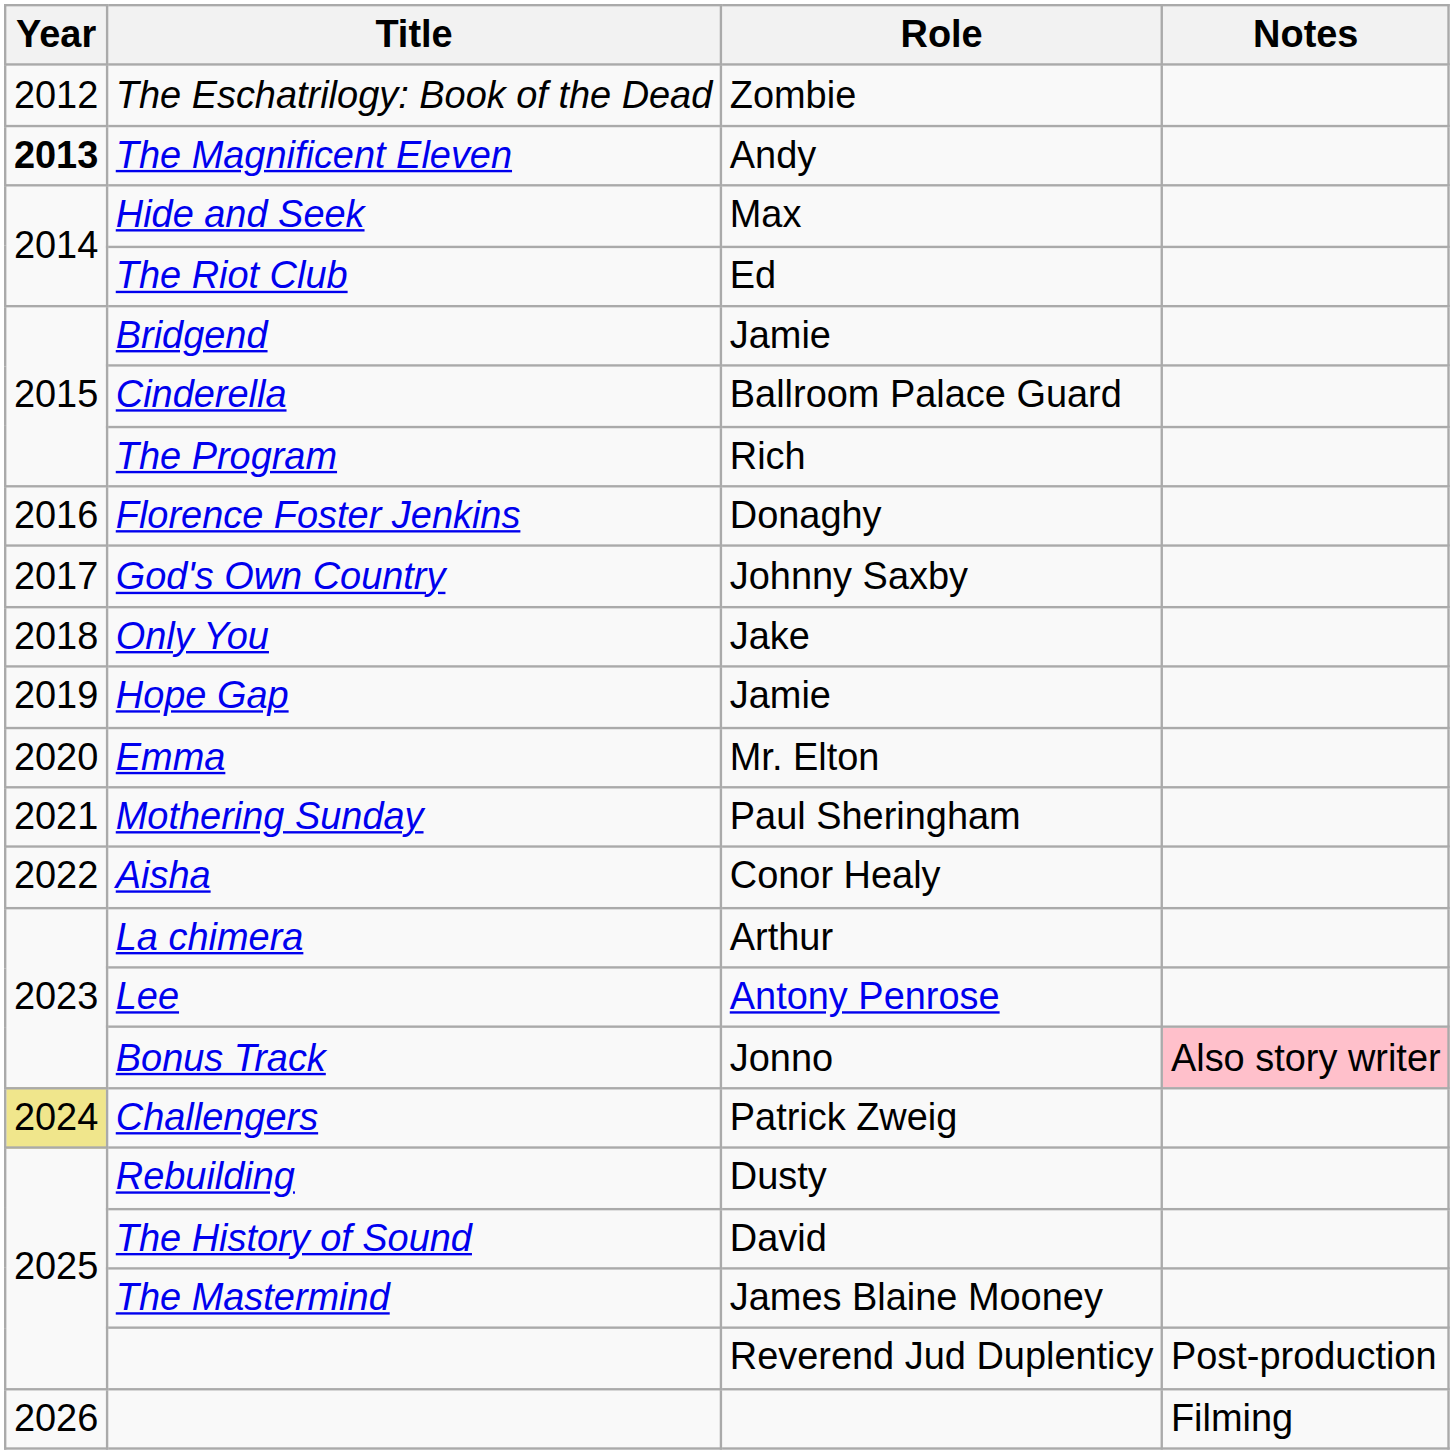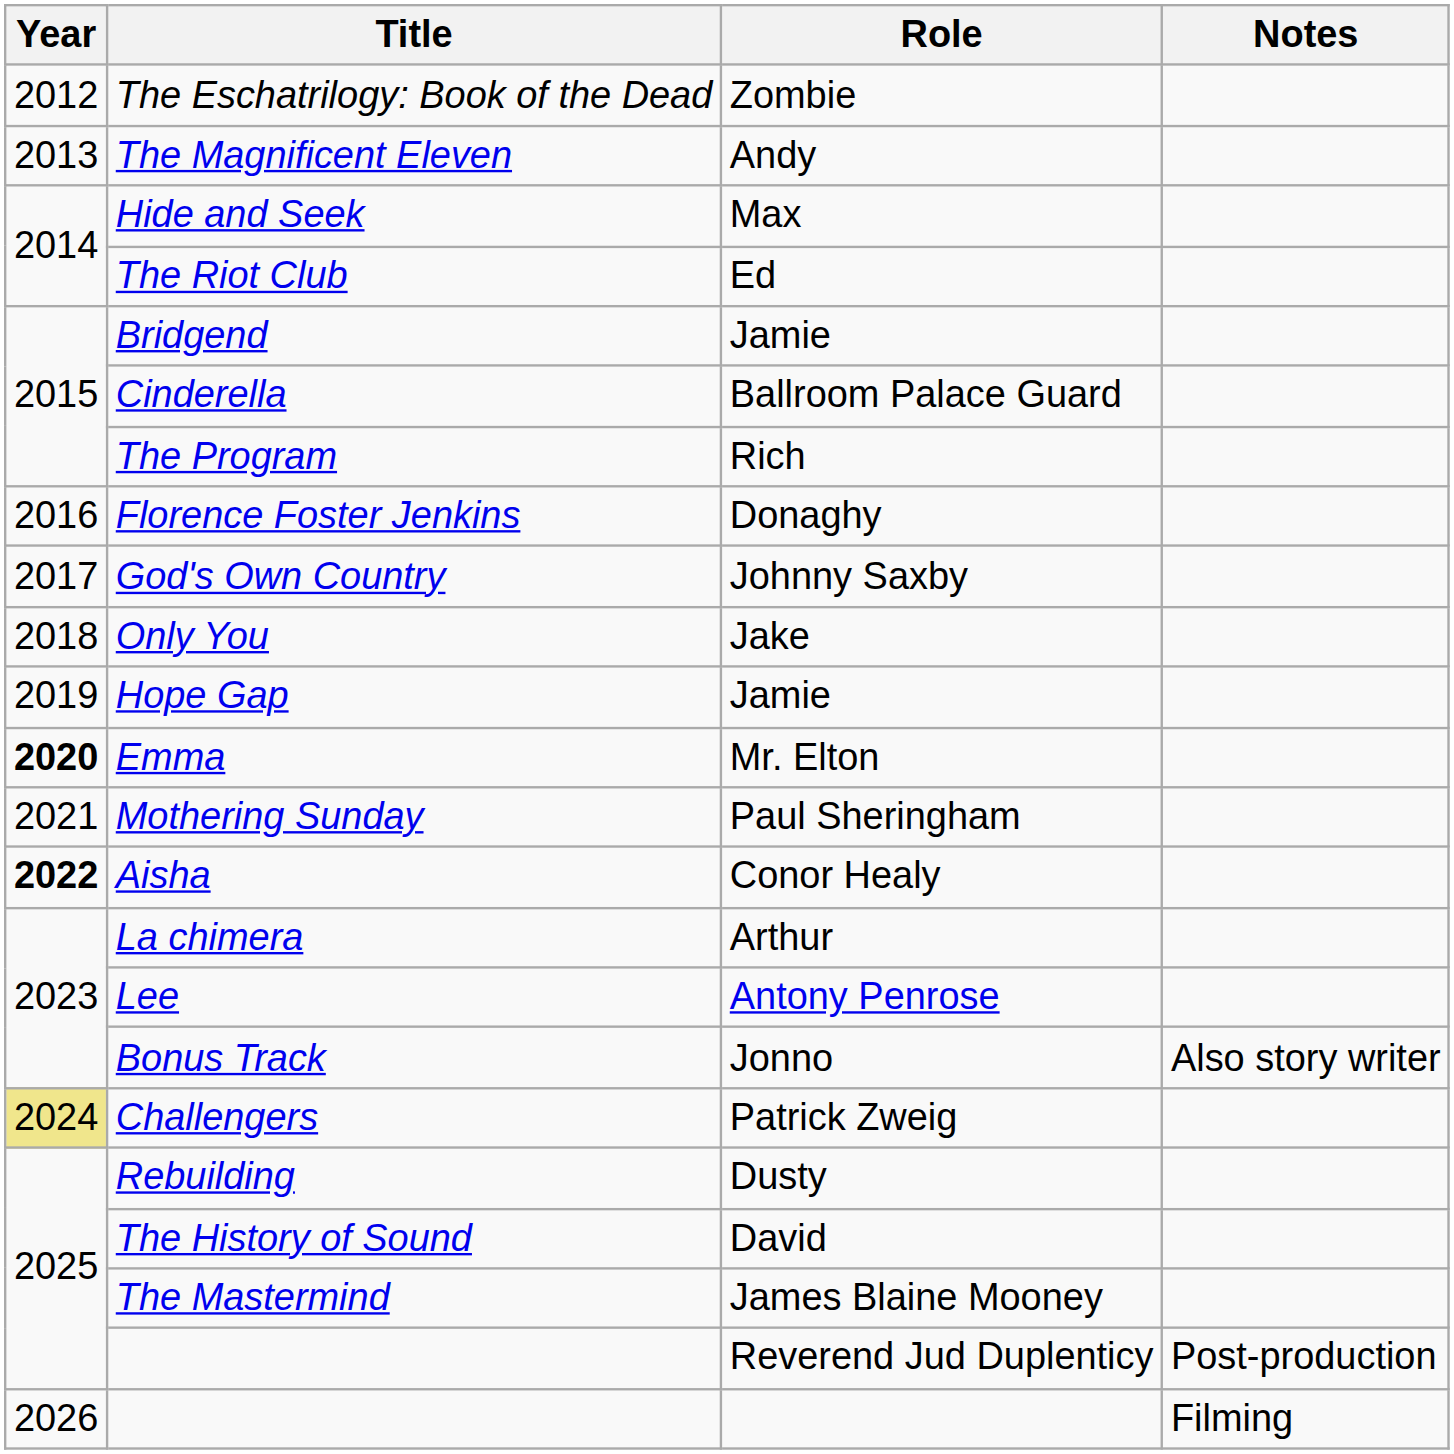(56, 154) bold -> (56, 154) normal
(56, 756) normal -> (56, 756) bold
(56, 876) normal -> (56, 876) bold
(1306, 1056) pink background -> (1306, 1056) no background
